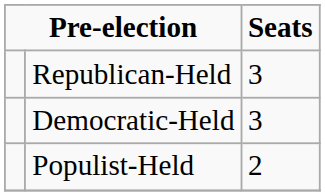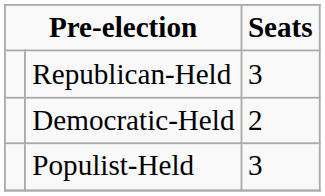(255, 119) 3 -> (255, 119) 2
(255, 166) 2 -> (255, 166) 3
